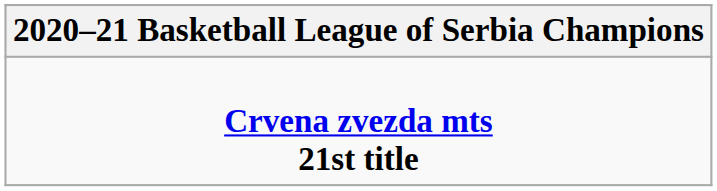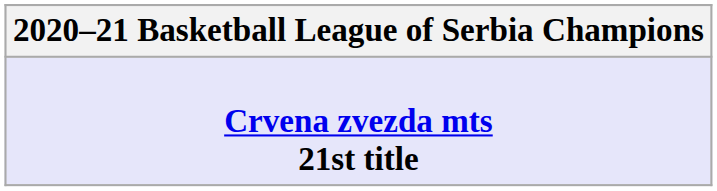(358, 139) no background -> (358, 139) lavender background
